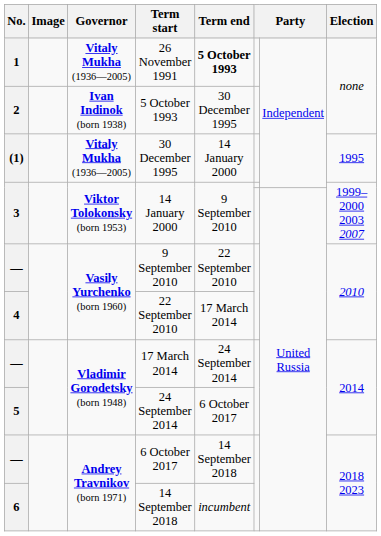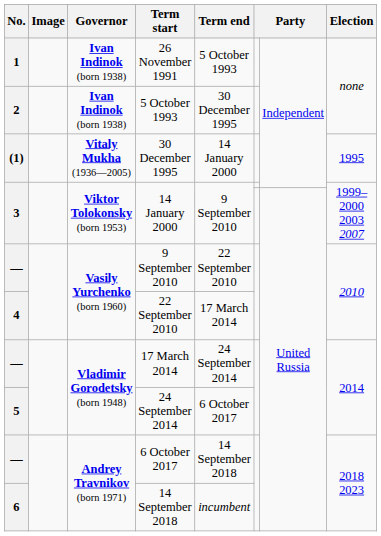(101, 62) Vitaly Mukha (1936—2005) -> (102, 62) Ivan Indinok (born 1938)
(224, 62) bold -> (224, 62) normal
